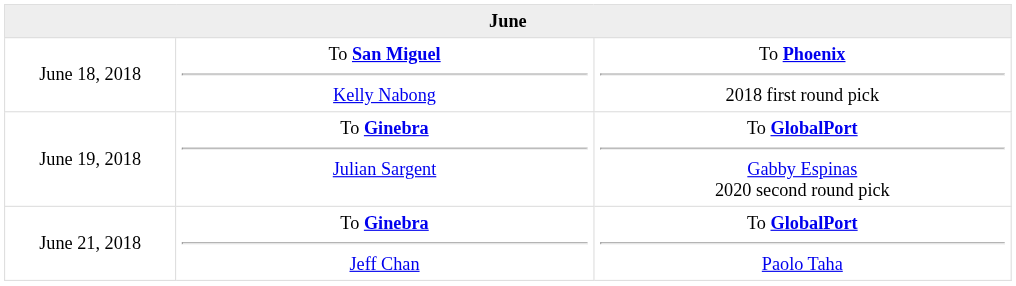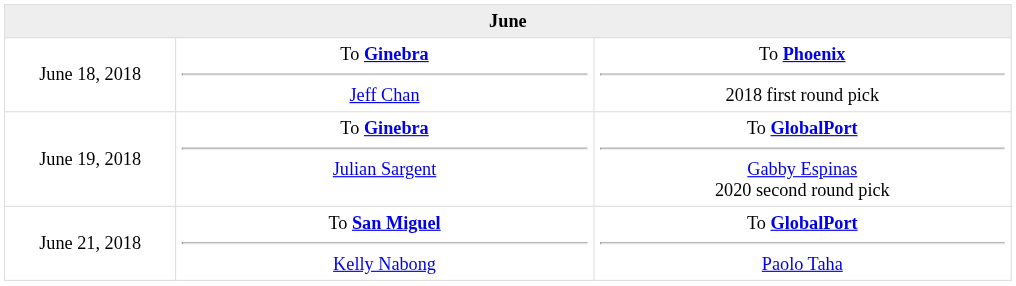(385, 74) To San Miguel Kelly Nabong -> (385, 74) To Ginebra Jeff Chan
(385, 243) To Ginebra Jeff Chan -> (385, 243) To San Miguel Kelly Nabong
